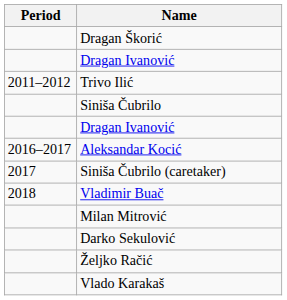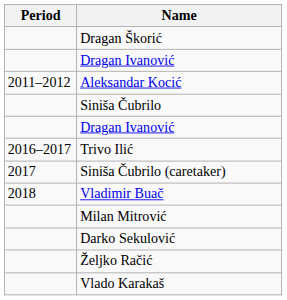(107, 82) Trivo Ilić -> (131, 82) Aleksandar Kocić
(131, 149) Aleksandar Kocić -> (107, 149) Trivo Ilić
